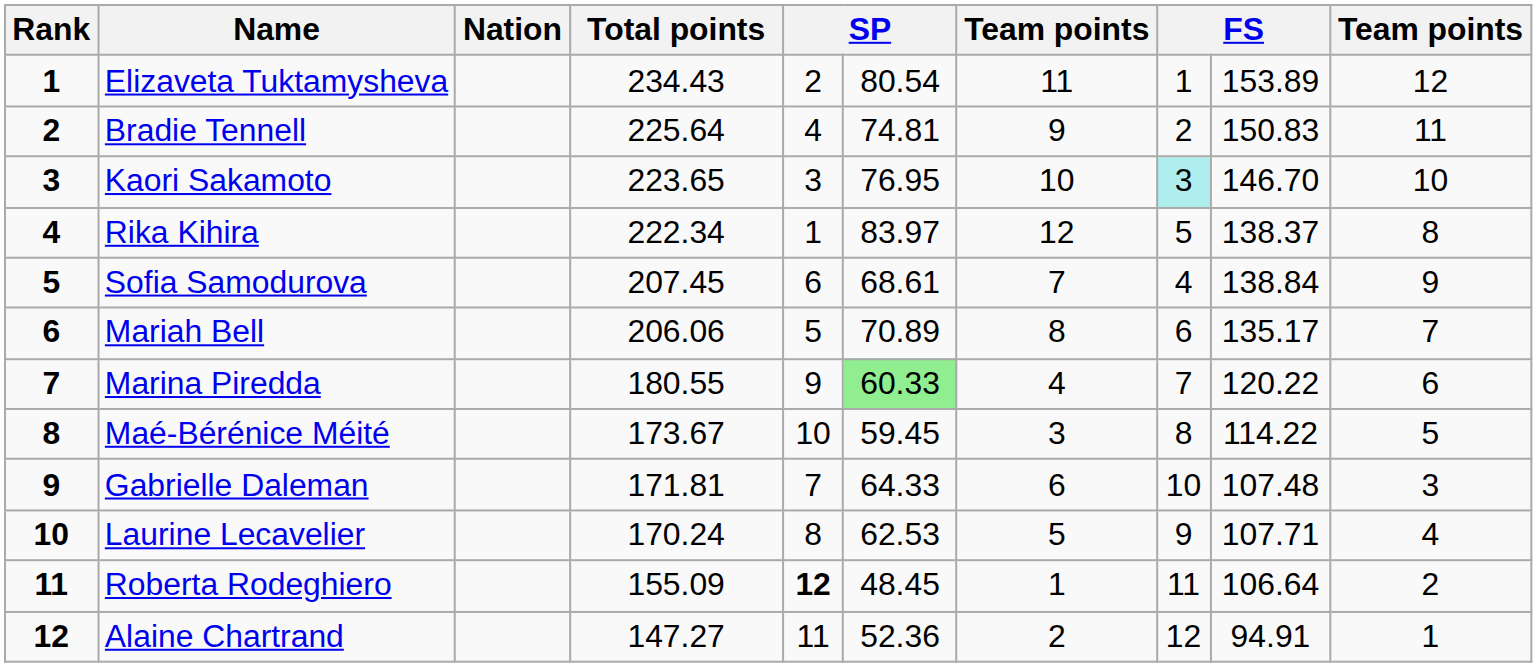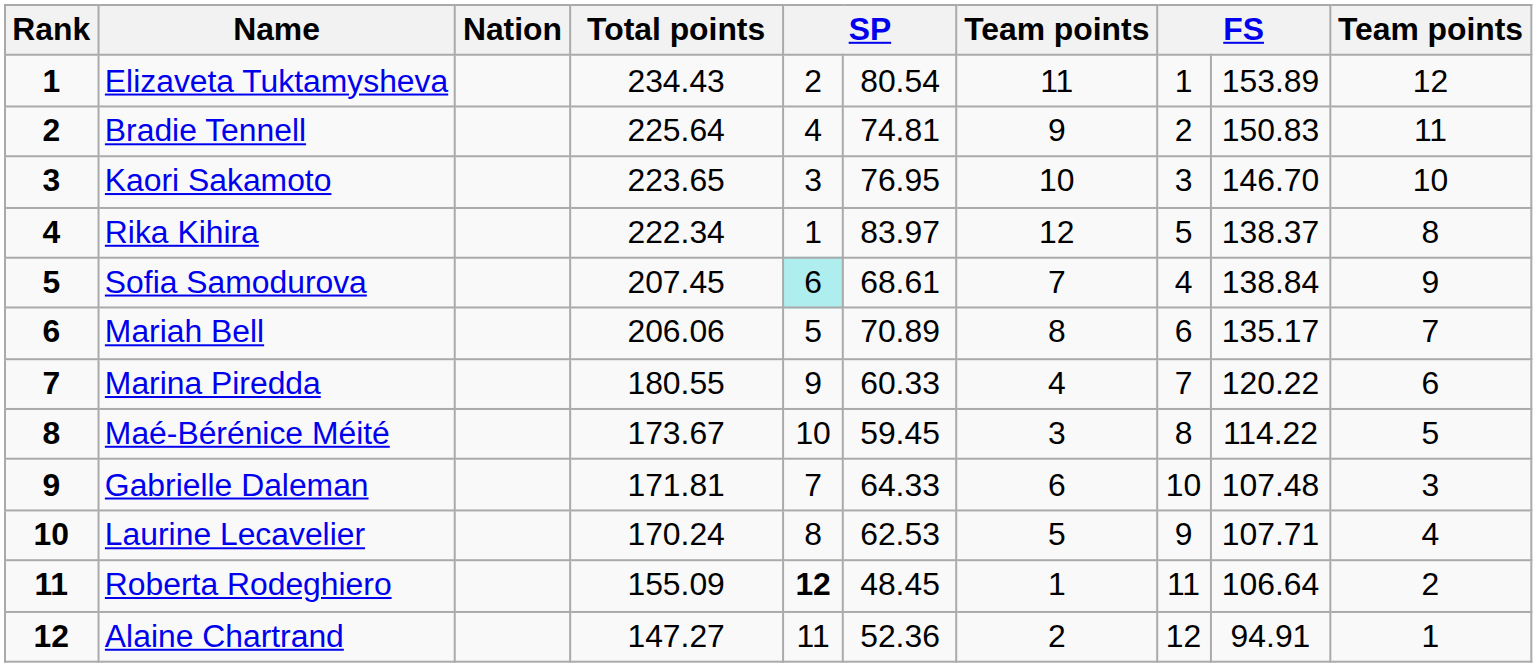(1184, 181) paleturquoise background -> (1184, 181) no background
(813, 282) no background -> (813, 282) paleturquoise background
(900, 383) lightgreen background -> (900, 383) no background
